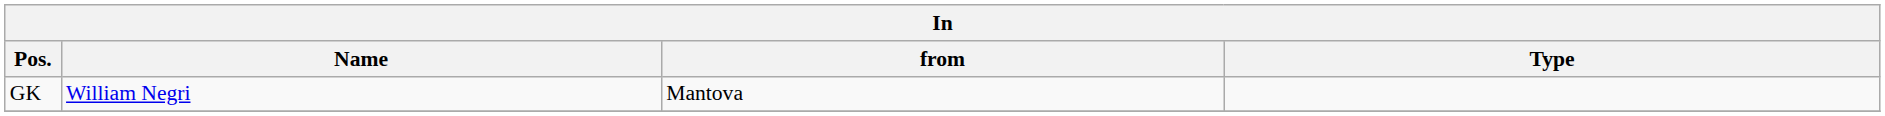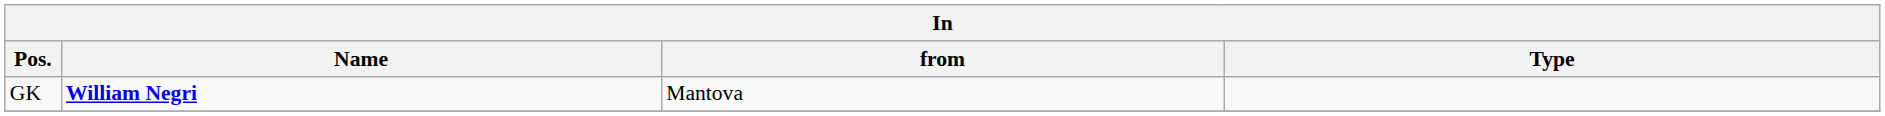(128, 93) normal -> (132, 93) bold
